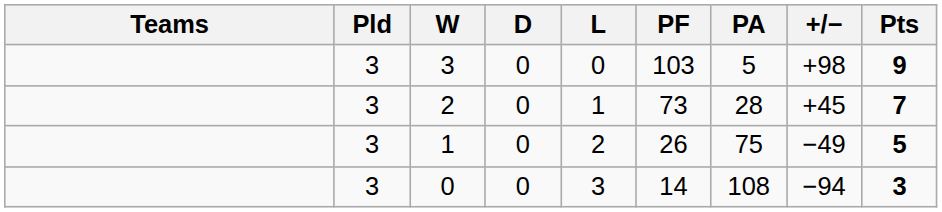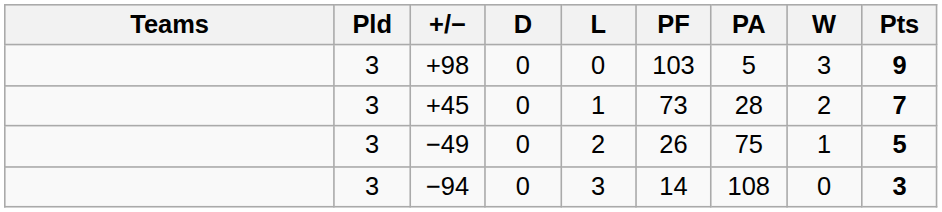columns swapped: (447, 24) <-> (824, 24)
